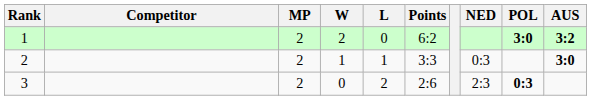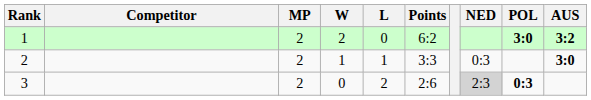(481, 83) no background -> (481, 83) lightgrey background
